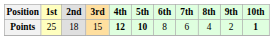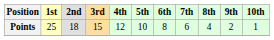(120, 27) bold -> (120, 27) normal
(142, 27) bold -> (142, 27) normal
(256, 27) bold -> (256, 27) normal
